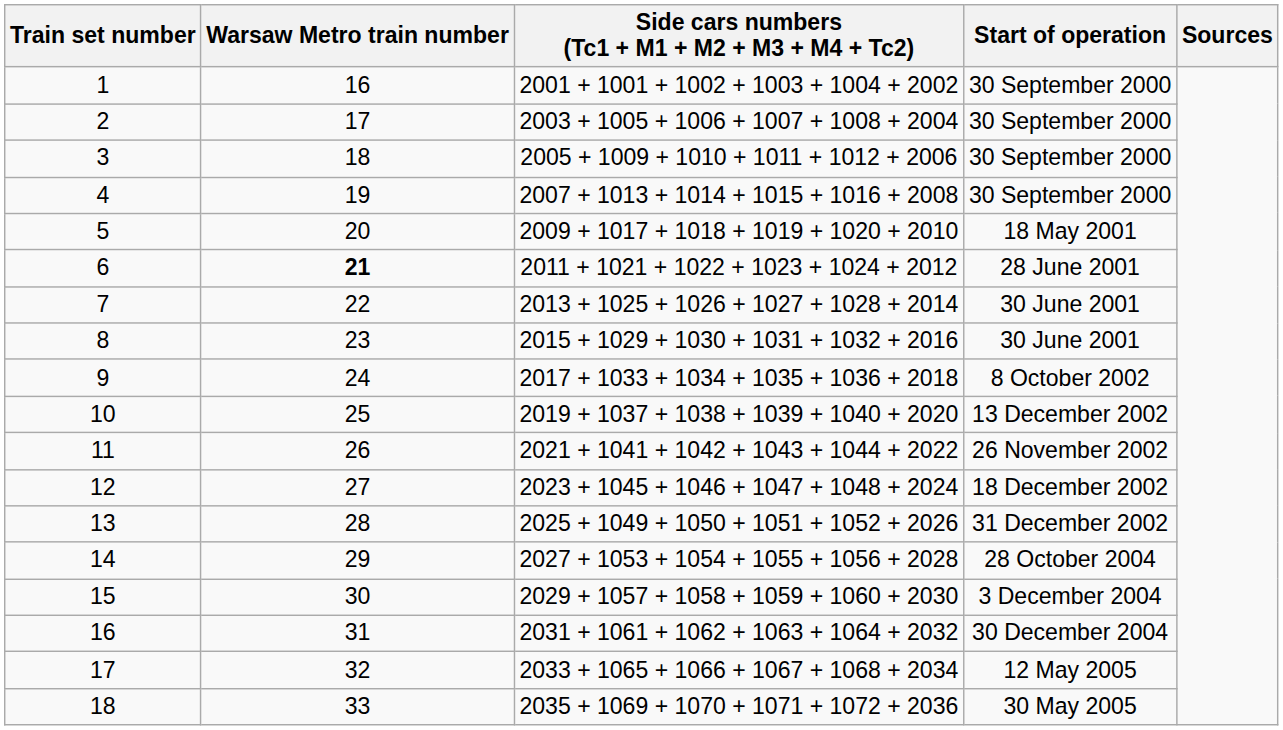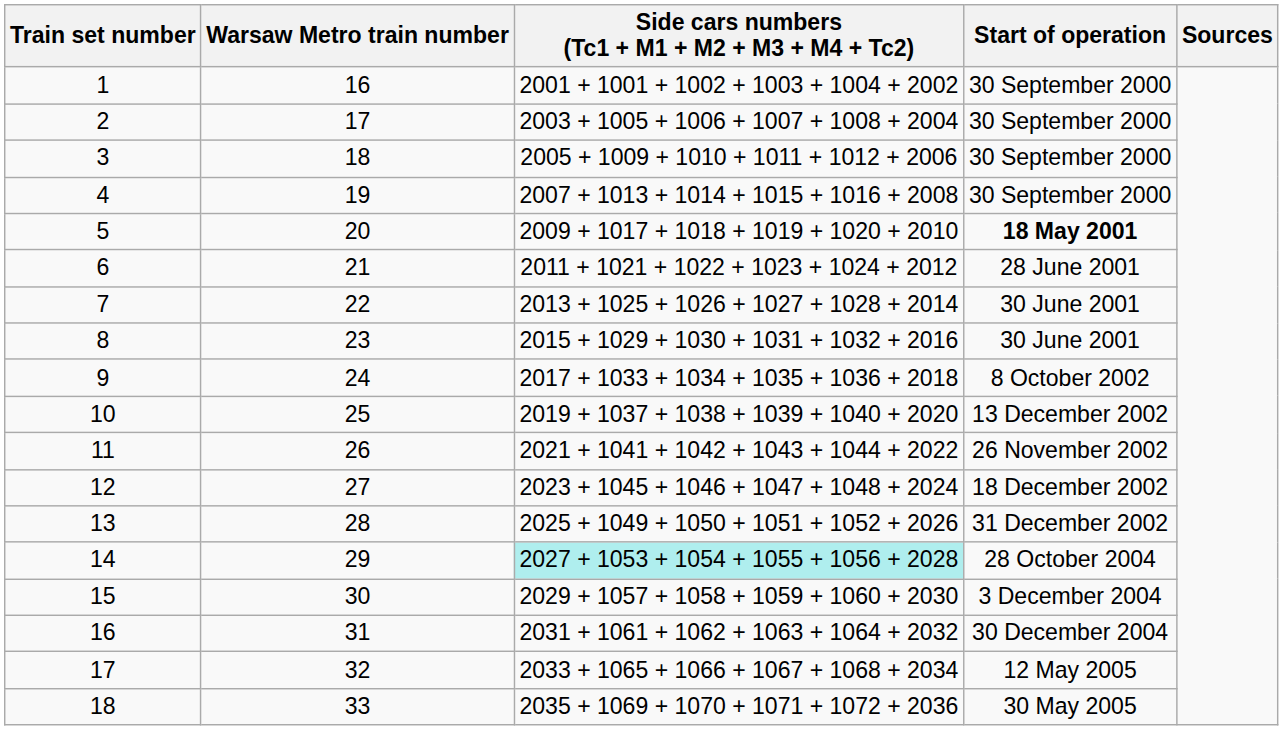(1070, 231) normal -> (1070, 231) bold
(358, 267) bold -> (358, 267) normal
(739, 560) no background -> (739, 560) paleturquoise background
